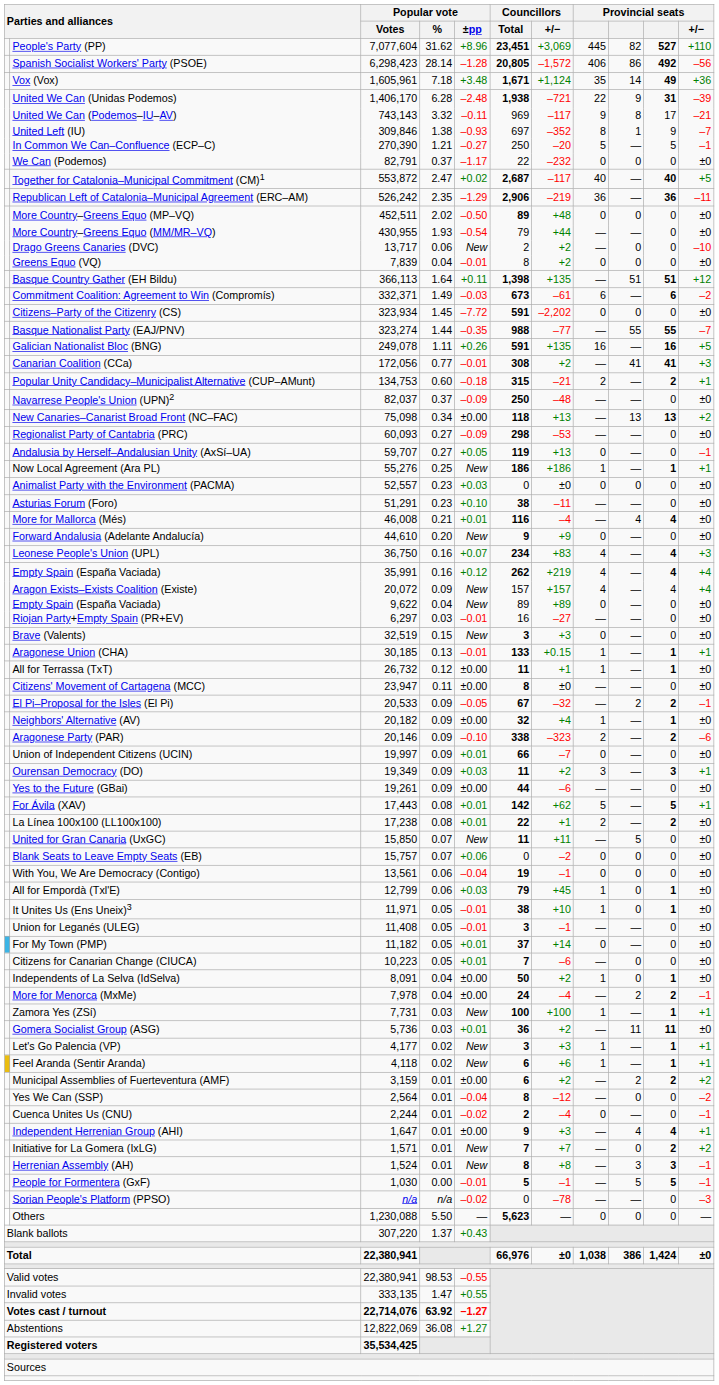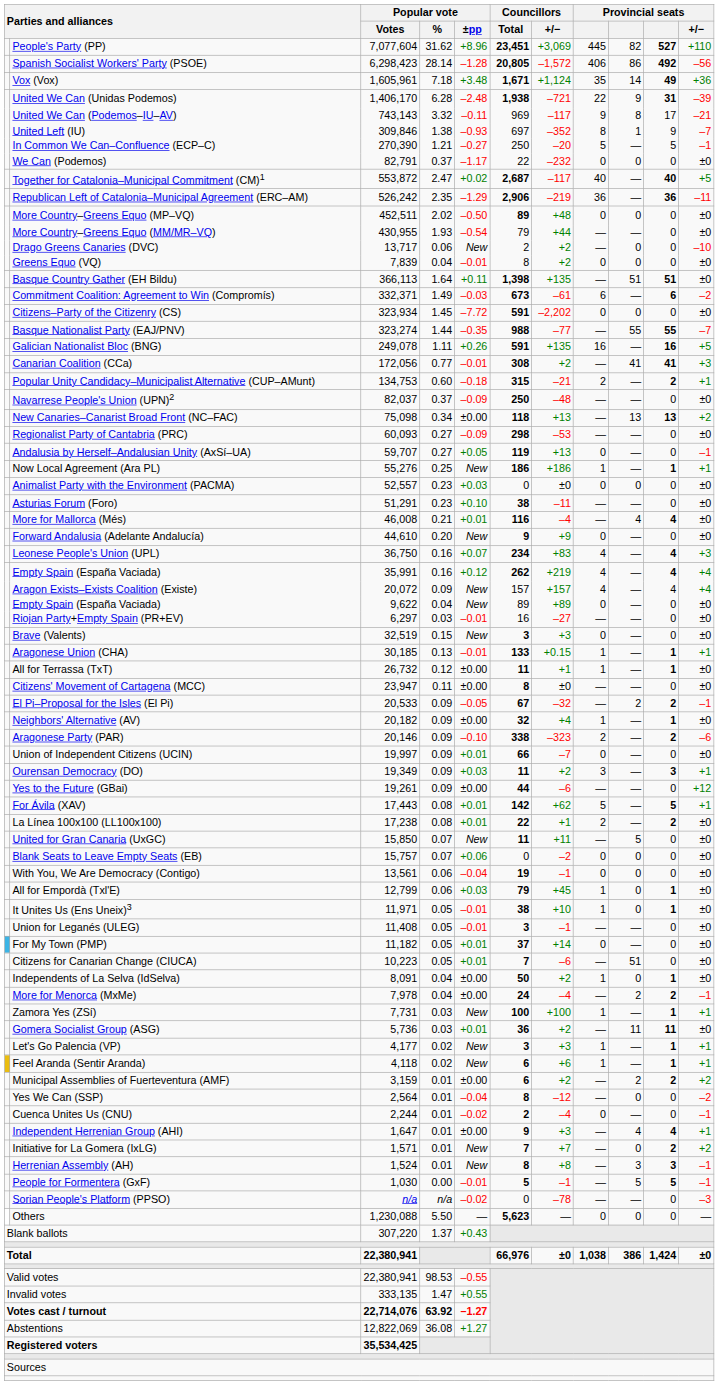(702, 279) +12 -> (705, 279) ±0
(705, 788) ±0 -> (702, 788) +12
(638, 961) 0 -> (635, 961) 51
